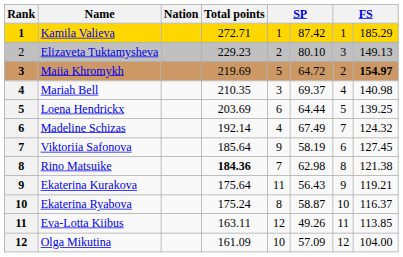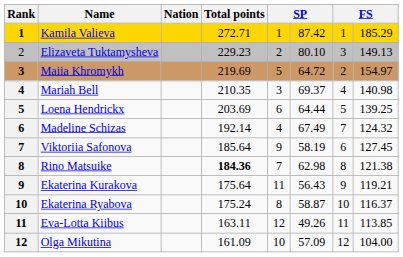(376, 71) bold -> (376, 71) normal
